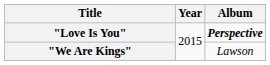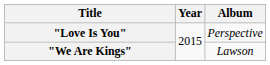(235, 32) bold -> (235, 32) normal
